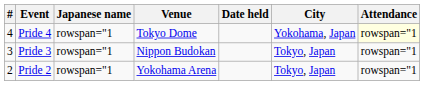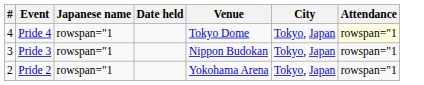columns swapped: (245, 14) <-> (176, 14)
(315, 33) Yokohama, Japan -> (305, 33) Tokyo, Japan
